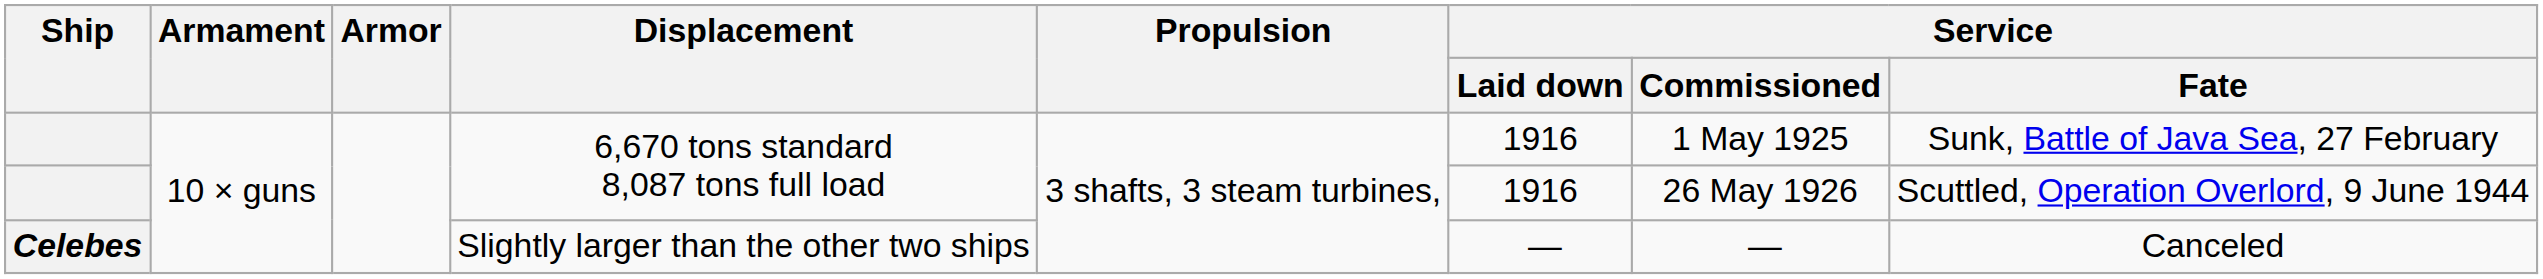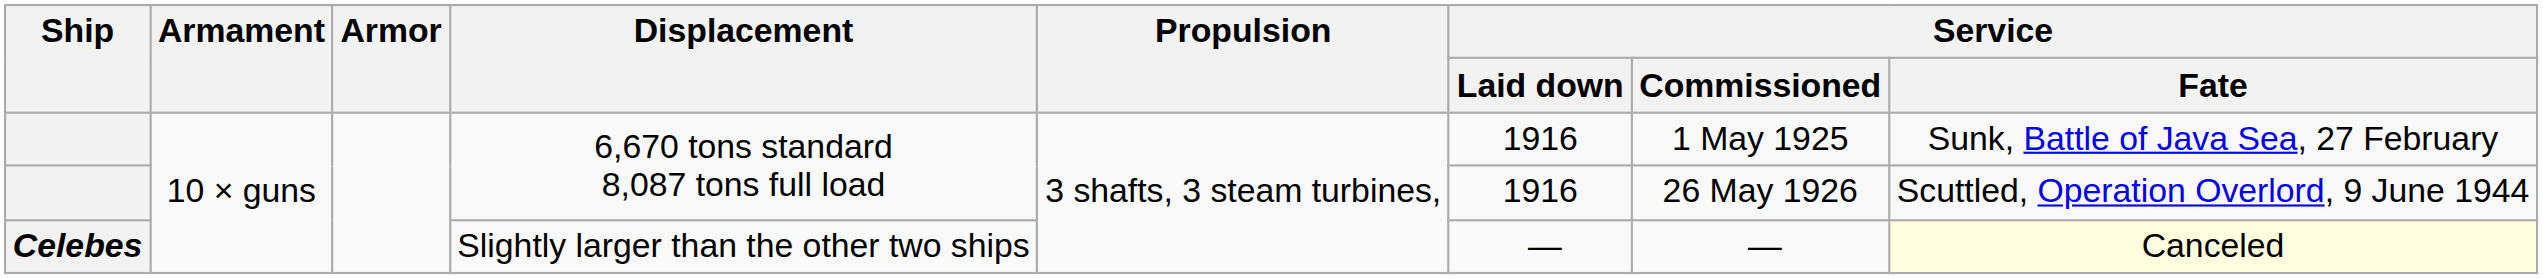(2213, 245) no background -> (2213, 245) lightyellow background
